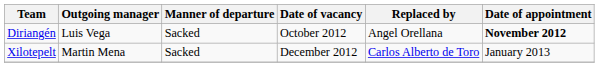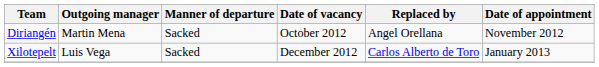(86, 33) Luis Vega -> (93, 33) Martin Mena
(525, 33) bold -> (524, 33) normal
(93, 52) Martin Mena -> (86, 52) Luis Vega
